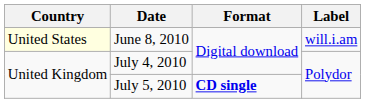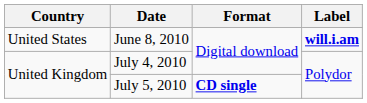(47, 39) lightyellow background -> (47, 39) no background
(331, 39) normal -> (332, 39) bold
